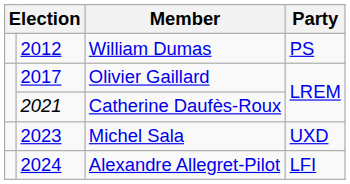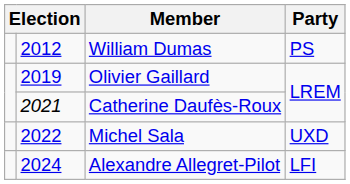(41, 77) 2017 -> (41, 77) 2019
(41, 135) 2023 -> (41, 135) 2022
